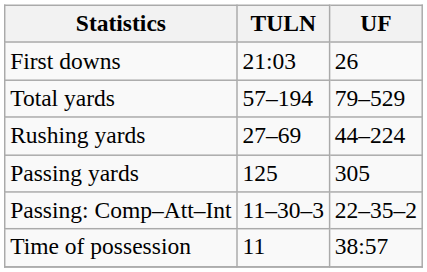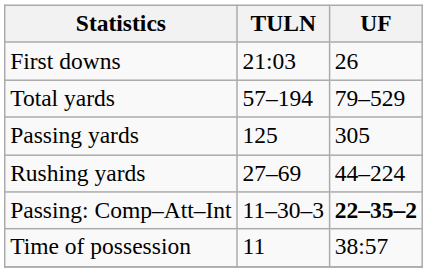rows swapped: (78, 135) <-> (75, 172)
(376, 210) normal -> (376, 210) bold
